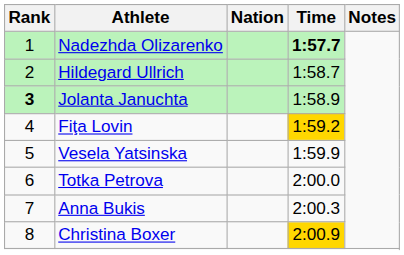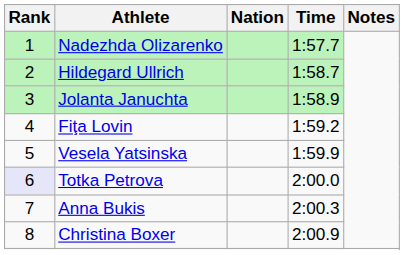(316, 45) bold -> (316, 45) normal
(29, 99) bold -> (29, 99) normal
(316, 126) gold background -> (316, 126) no background
(29, 180) no background -> (29, 180) lavender background
(316, 235) gold background -> (316, 235) no background
